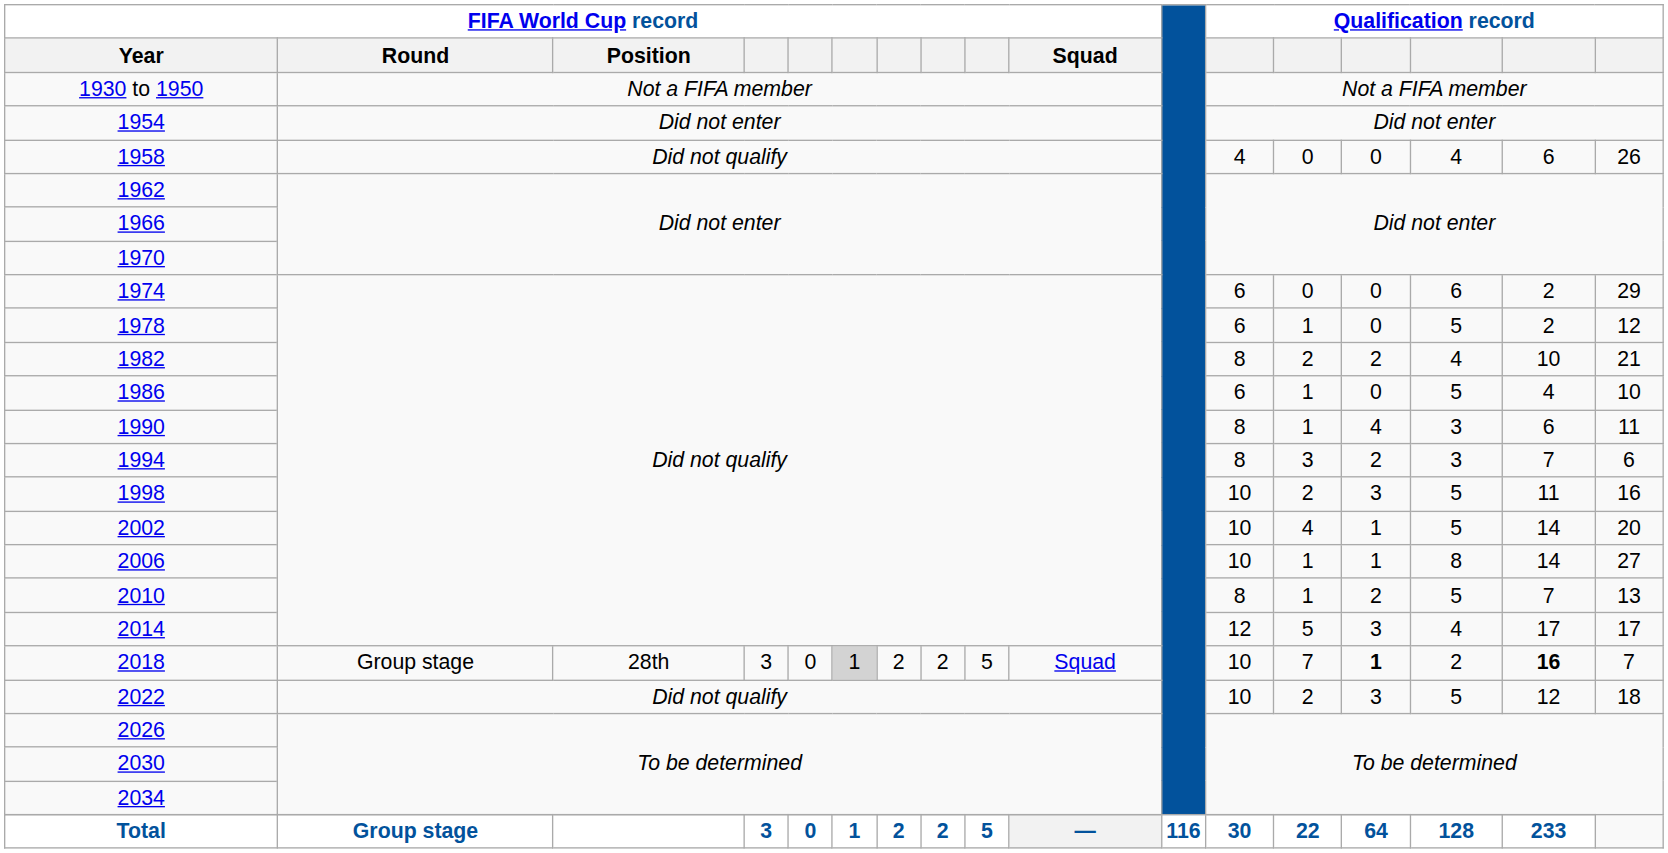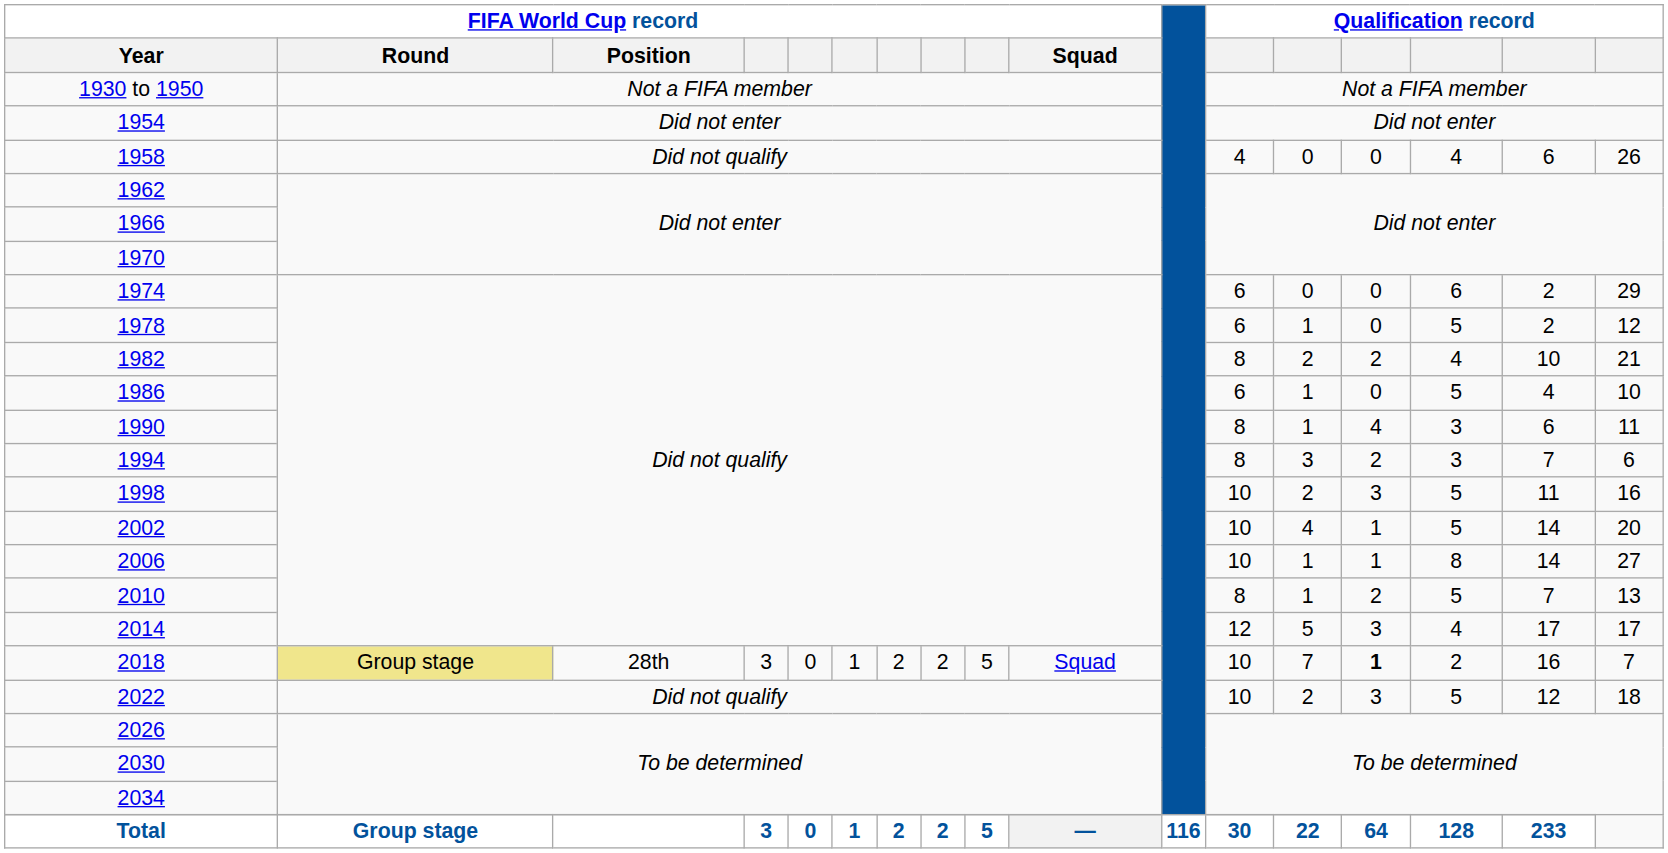(415, 662) no background -> (415, 662) khaki background
(854, 662) lightgrey background -> (854, 662) no background
(1549, 662) bold -> (1549, 662) normal
